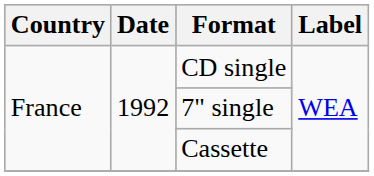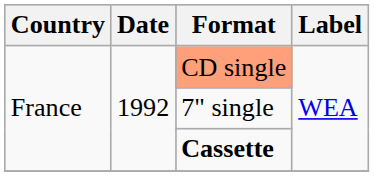(234, 66) no background -> (234, 66) lightsalmon background
(225, 149) normal -> (228, 149) bold
